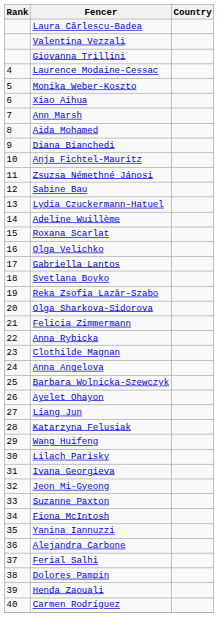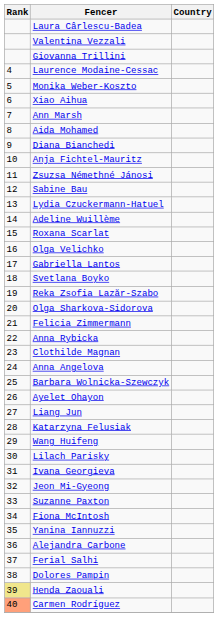(12, 590) no background -> (12, 590) khaki background
(12, 605) no background -> (12, 605) lightsalmon background
